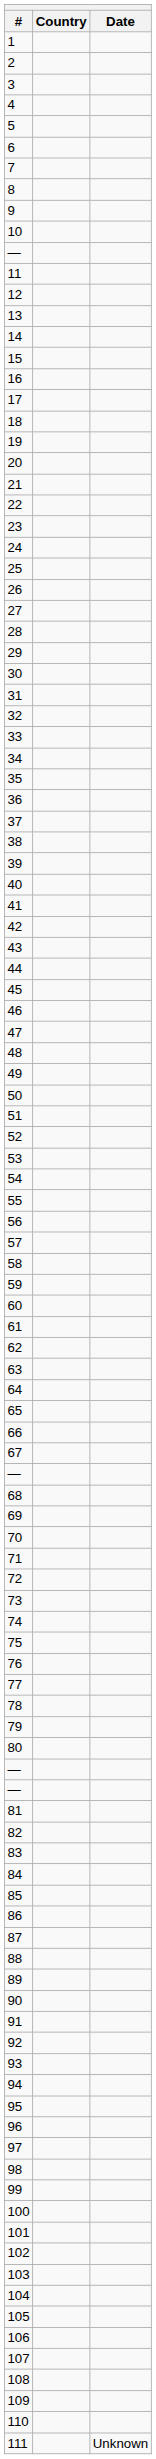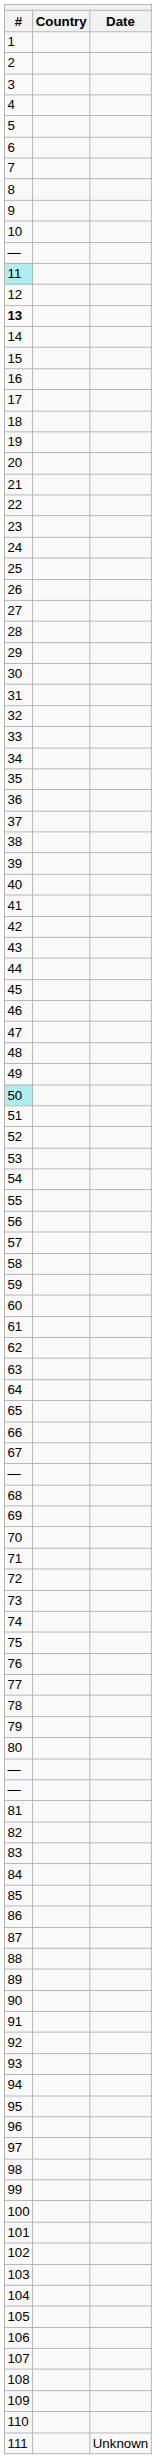(14, 273) no background -> (14, 273) paleturquoise background
(15, 316) normal -> (15, 316) bold
(15, 1095) no background -> (15, 1095) paleturquoise background
